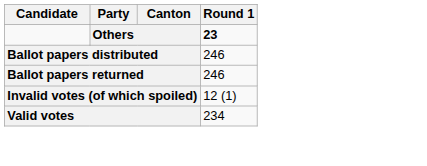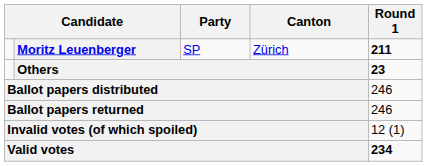+ row: (77, 49)
(214, 116) normal -> (382, 150) bold
